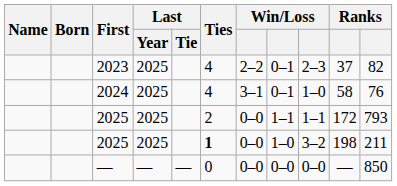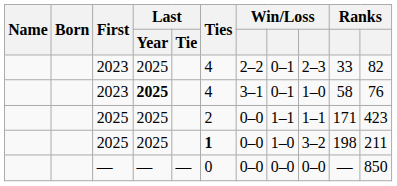(345, 67) 37 -> (345, 67) 33
(112, 92) 2024 -> (112, 92) 2023
(152, 92) normal -> (152, 92) bold
(345, 117) 172 -> (345, 117) 171
(376, 117) 793 -> (376, 117) 423
